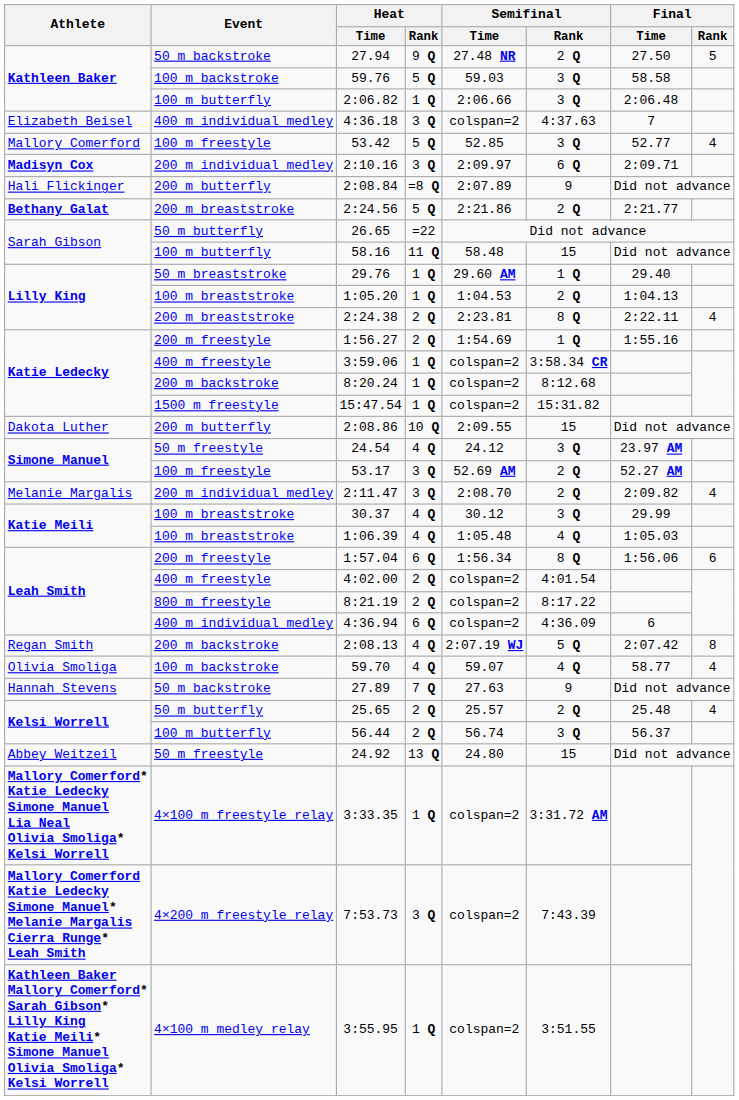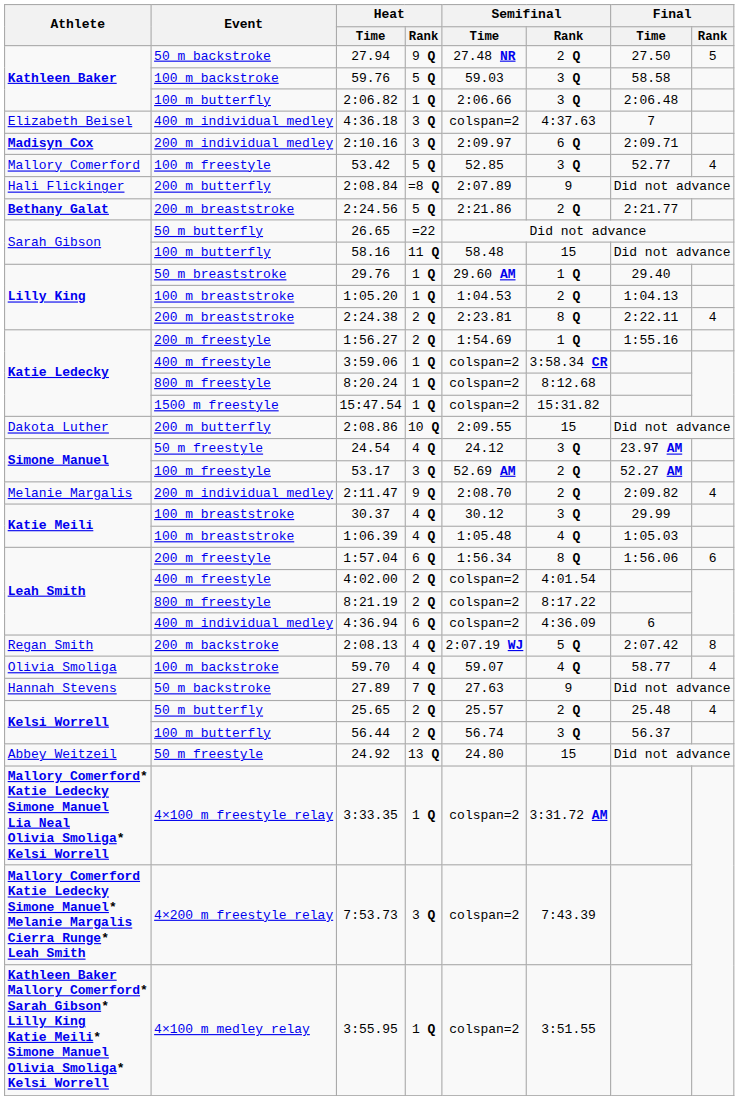rows swapped: (371, 144) <-> (371, 165)
(216, 384) 200 m backstroke -> (213, 384) 800 m freestyle
(424, 493) 3 Q -> (424, 493) 9 Q
